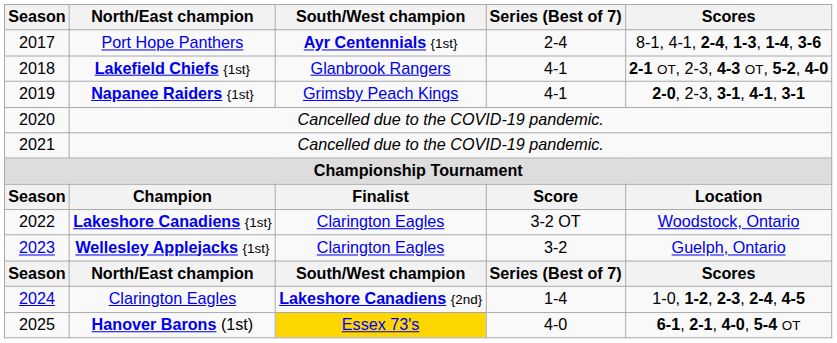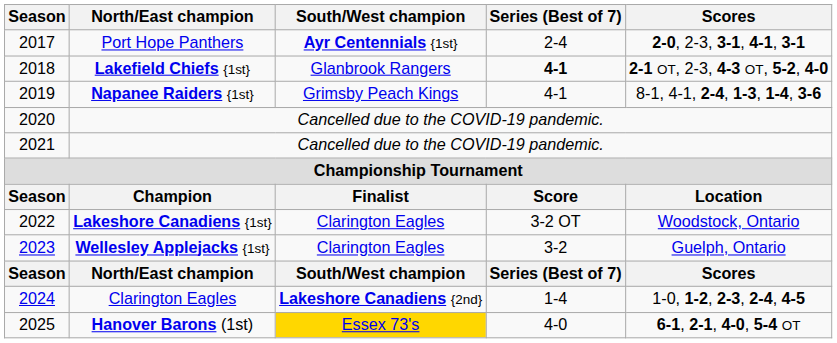(729, 42) 8-1, 4-1, 2-4, 1-3, 1-4, 3-6 -> (729, 42) 2-0, 2-3, 3-1, 4-1, 3-1
(556, 68) normal -> (556, 68) bold
(729, 94) 2-0, 2-3, 3-1, 4-1, 3-1 -> (729, 94) 8-1, 4-1, 2-4, 1-3, 1-4, 3-6
